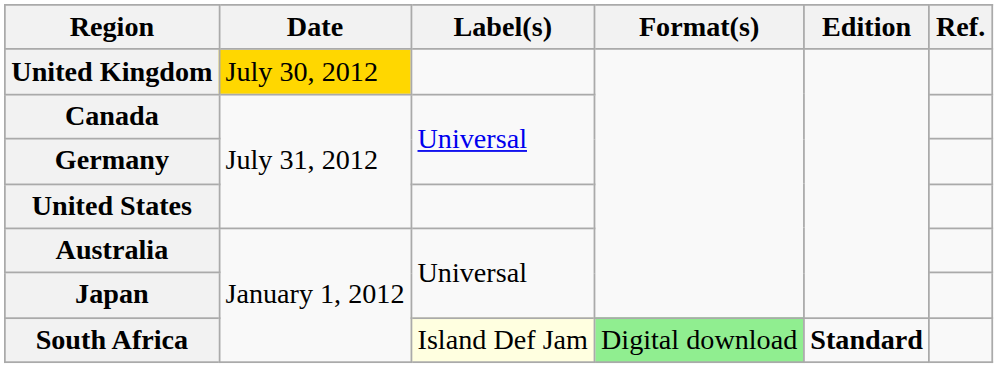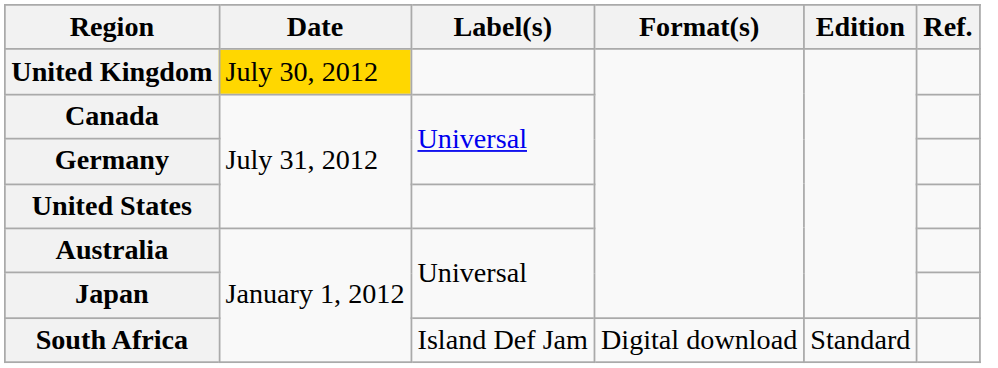(503, 339) lightyellow background -> (503, 339) no background
(699, 339) lightgreen background -> (699, 339) no background
(867, 339) bold -> (860, 339) normal
